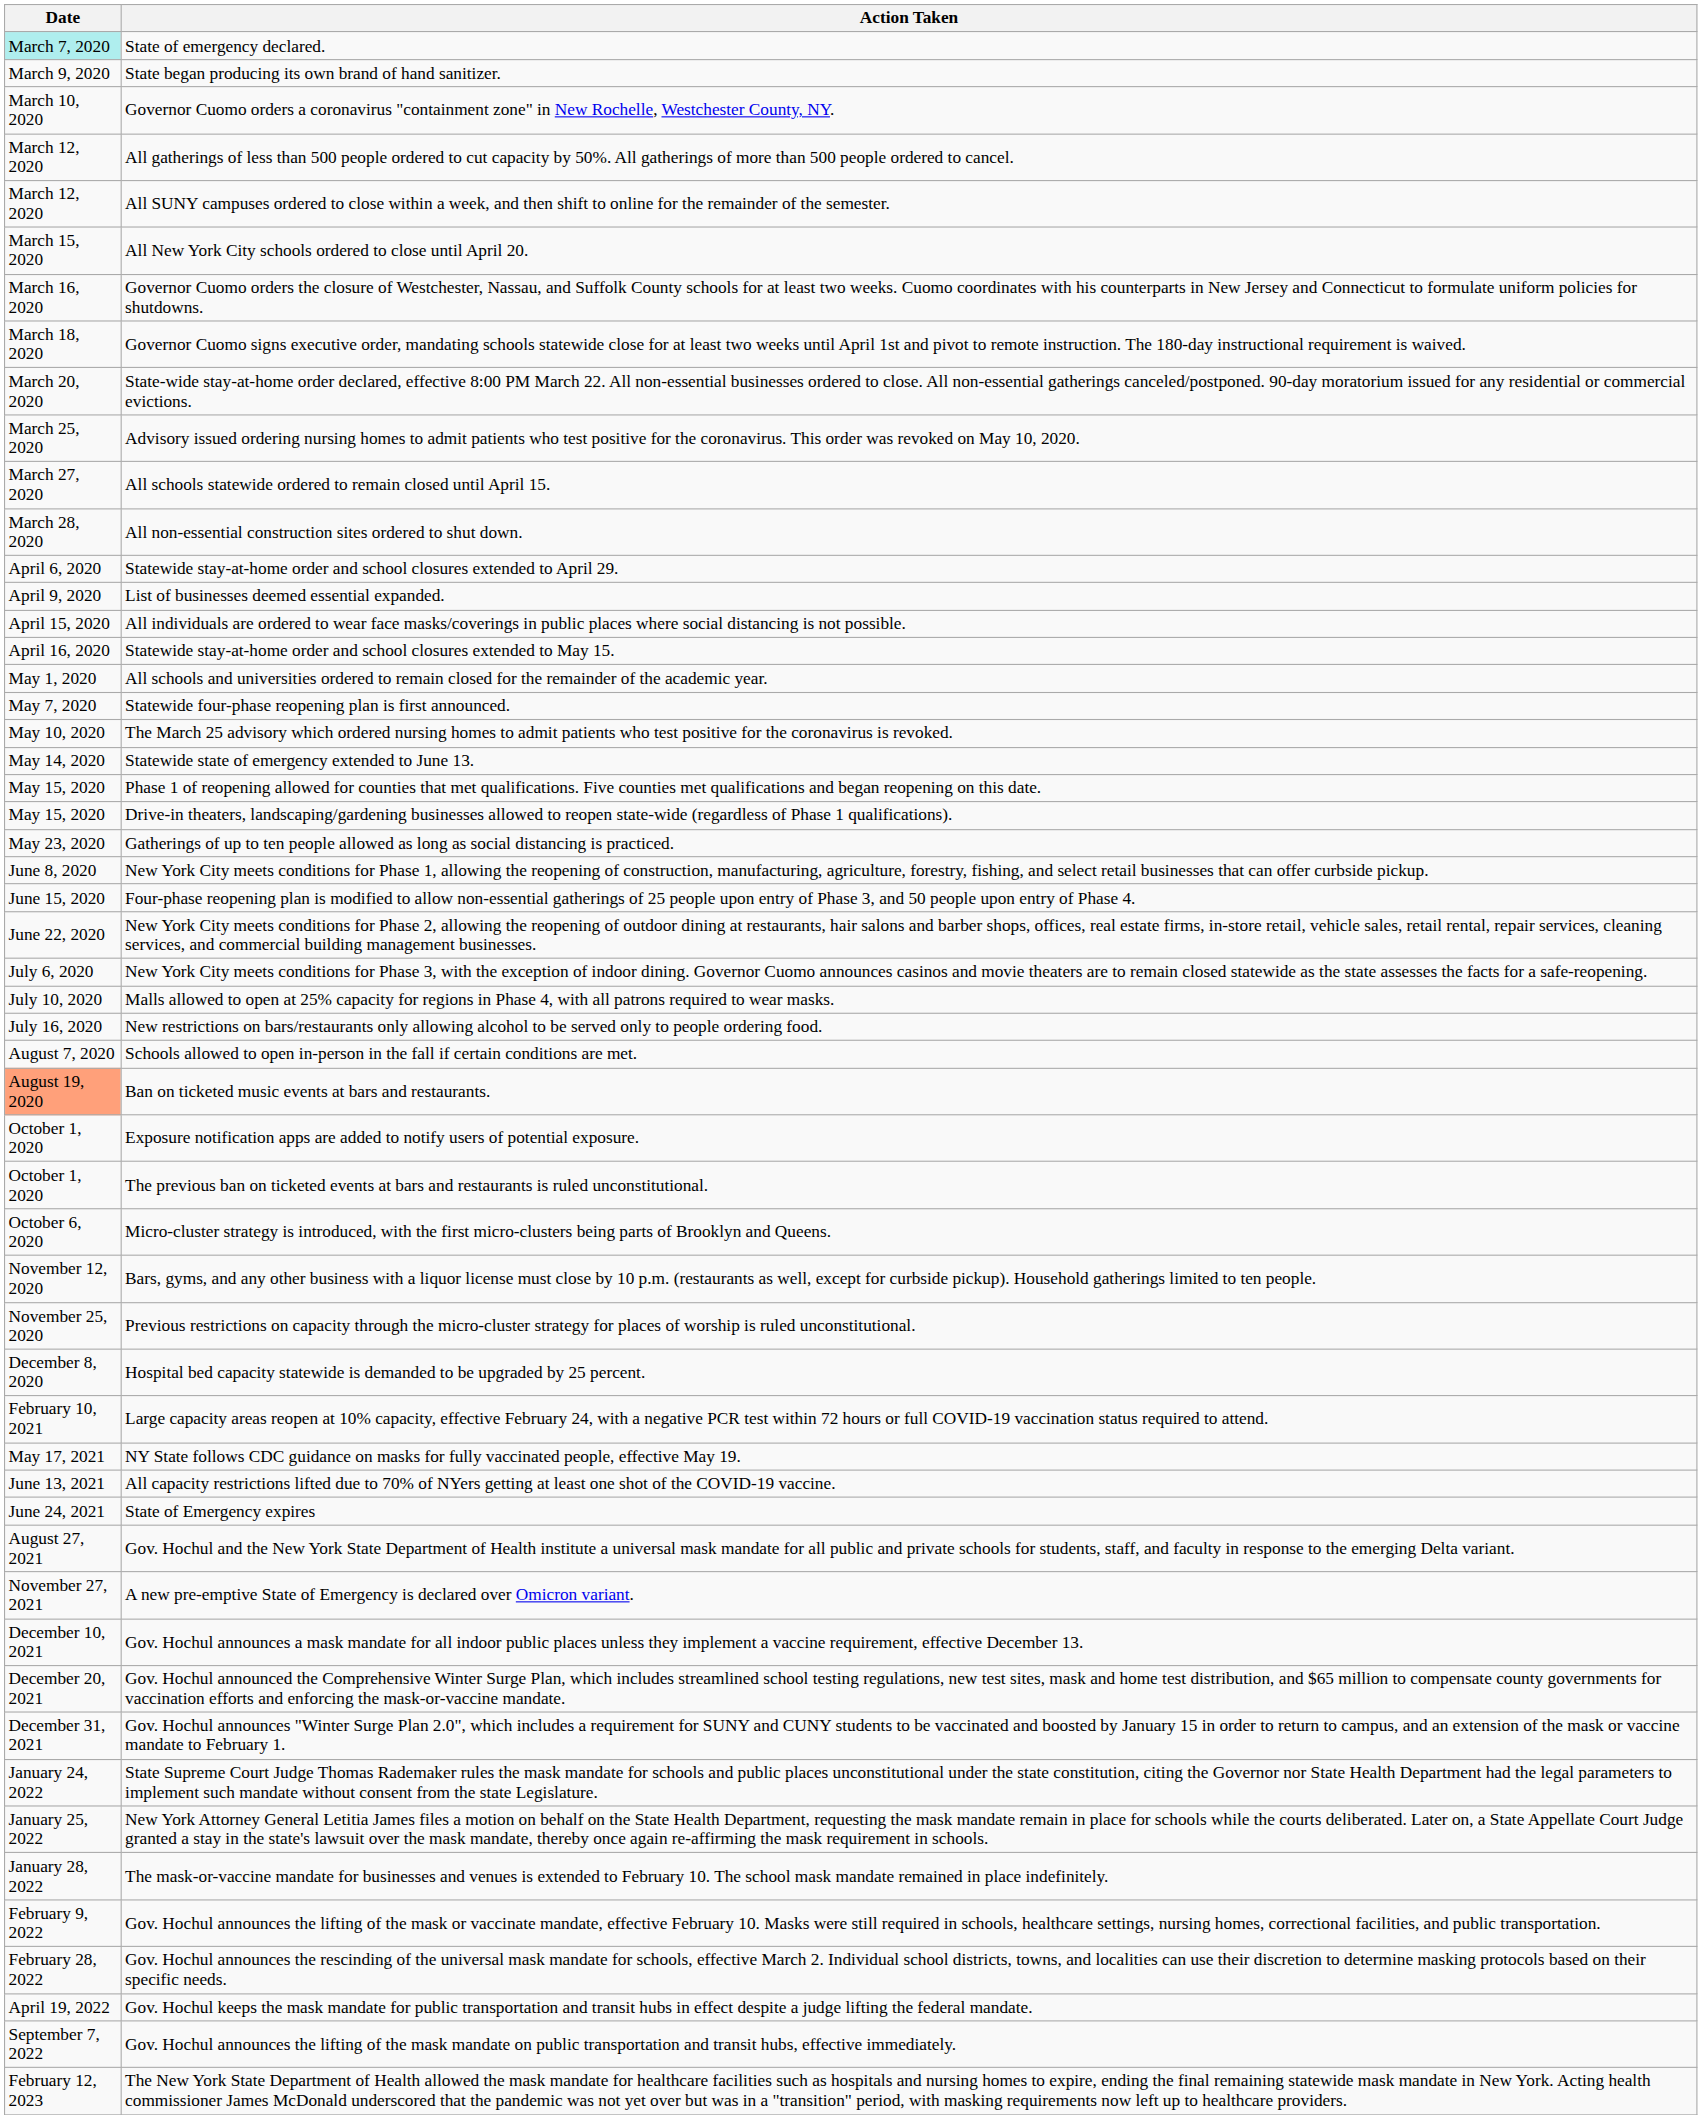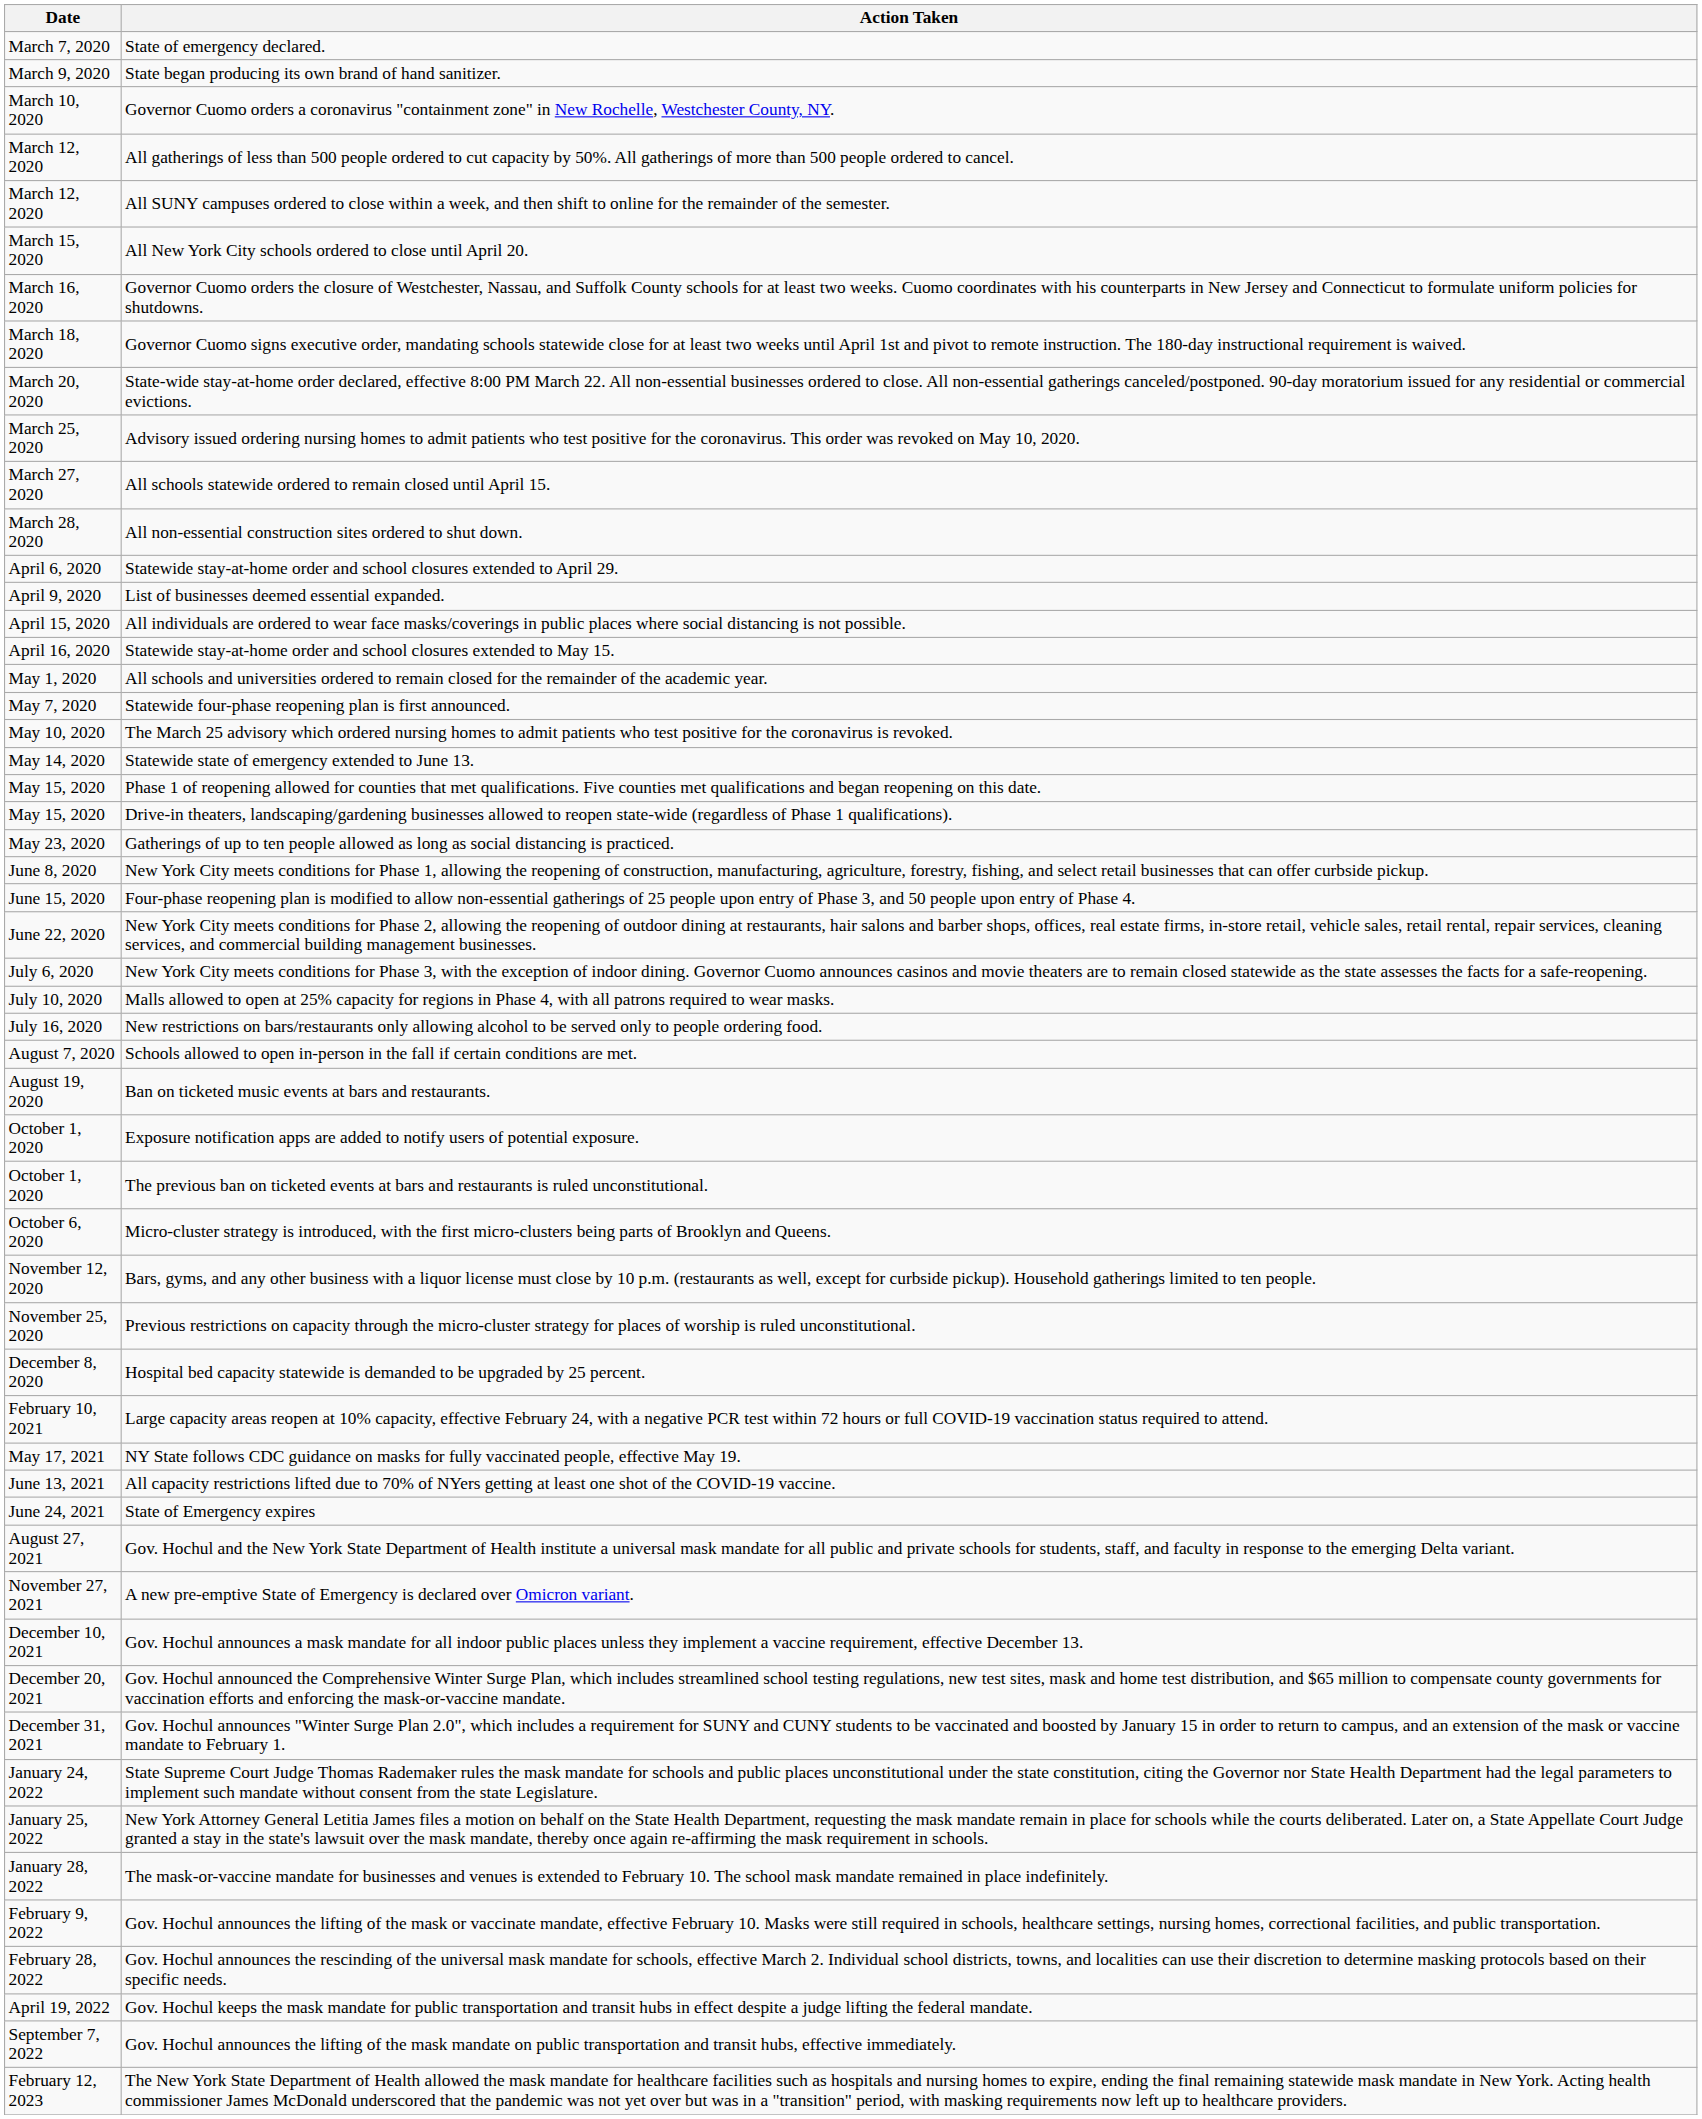(59, 45) paleturquoise background -> (59, 45) no background
(46, 1091) lightsalmon background -> (46, 1091) no background
